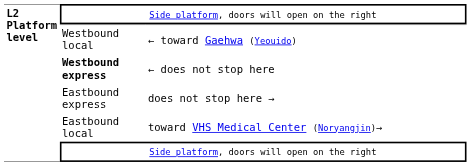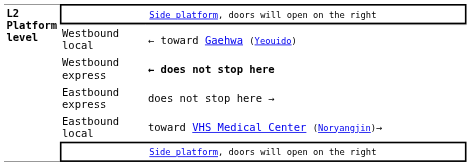(91, 69) bold -> (91, 69) normal
(211, 69) normal -> (211, 69) bold
